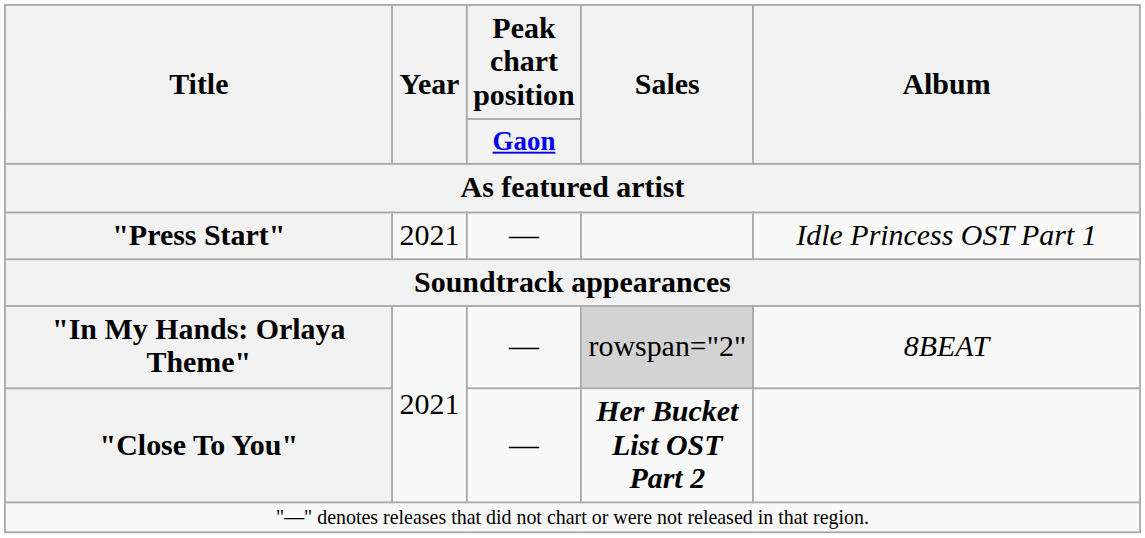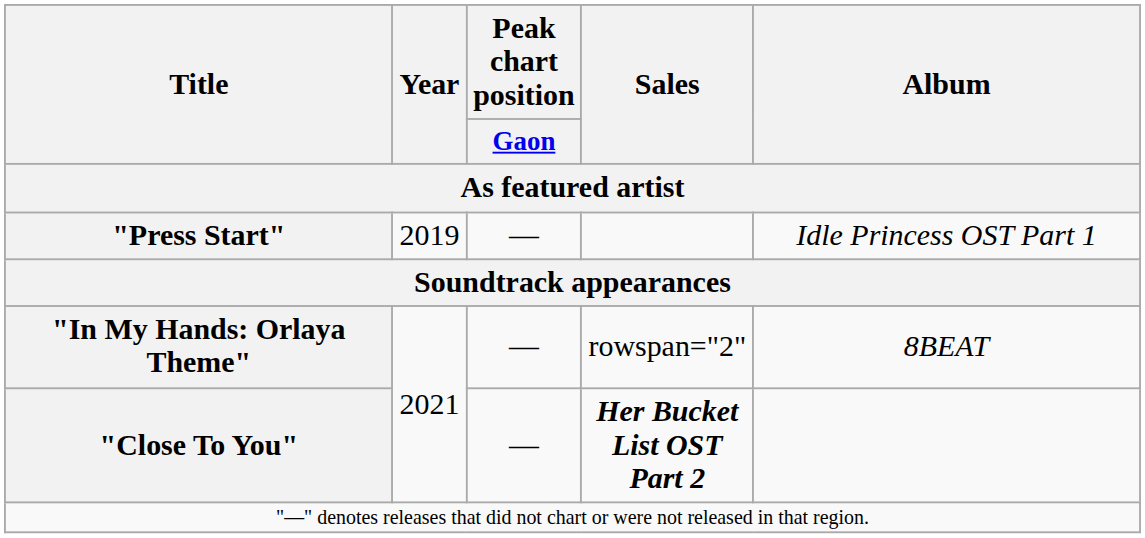(430, 234) 2021 -> (430, 234) 2019
(667, 346) lightgrey background -> (667, 346) no background
